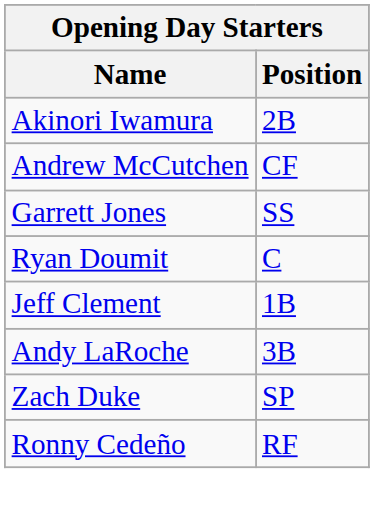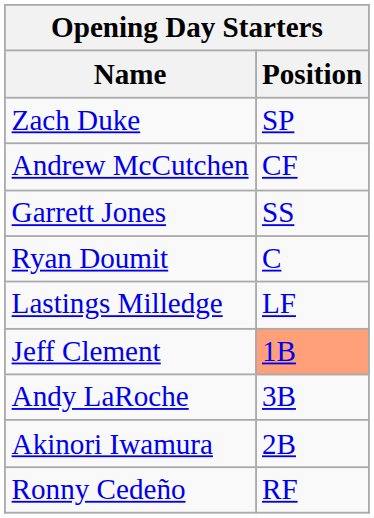rows swapped: (112, 119) <-> (76, 397)
+ row: (117, 304)
(279, 304) no background -> (279, 350) lightsalmon background
